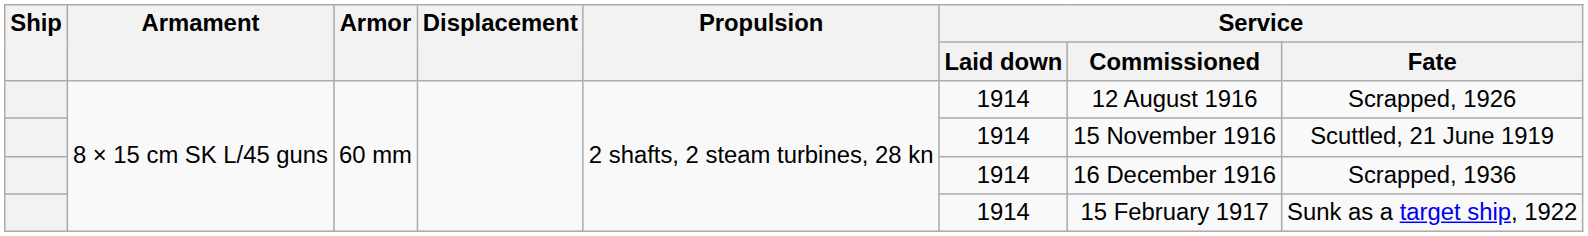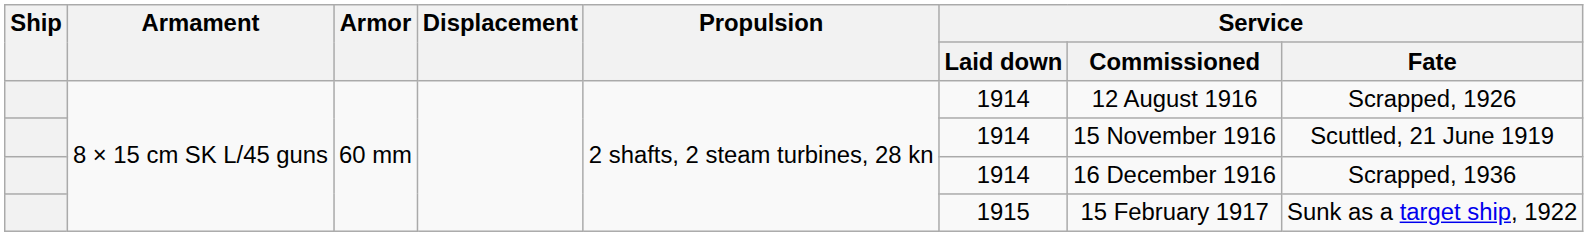(1003, 212) 1914 -> (1003, 212) 1915
